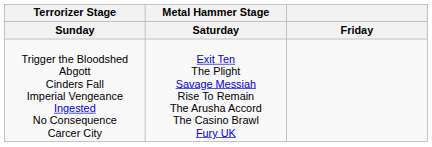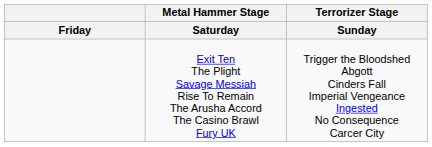columns swapped: (357, 30) <-> (75, 30)
